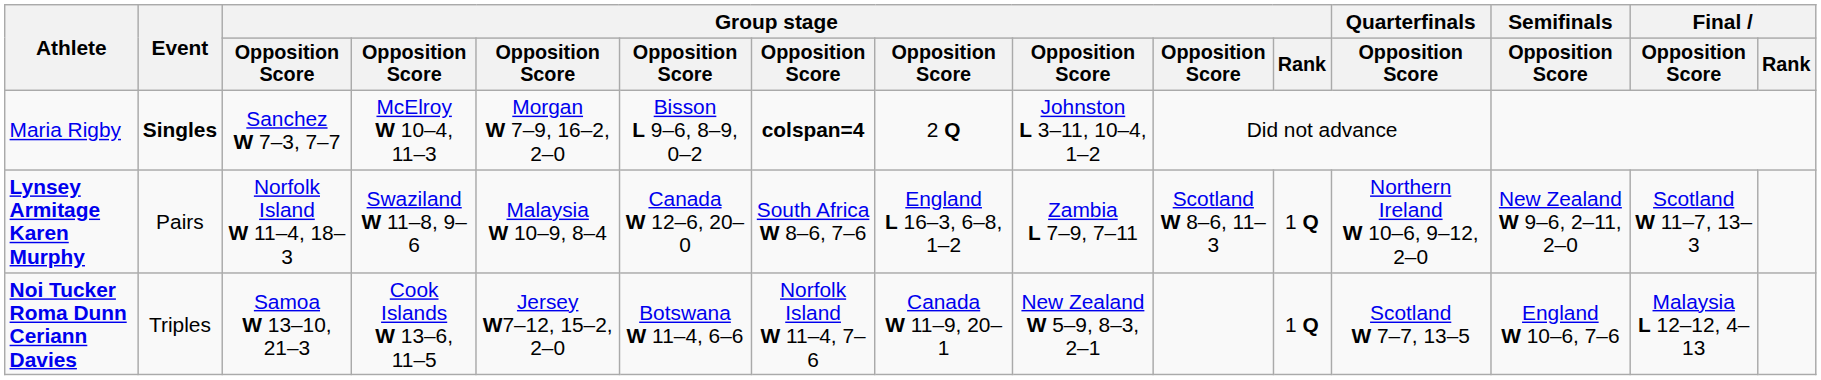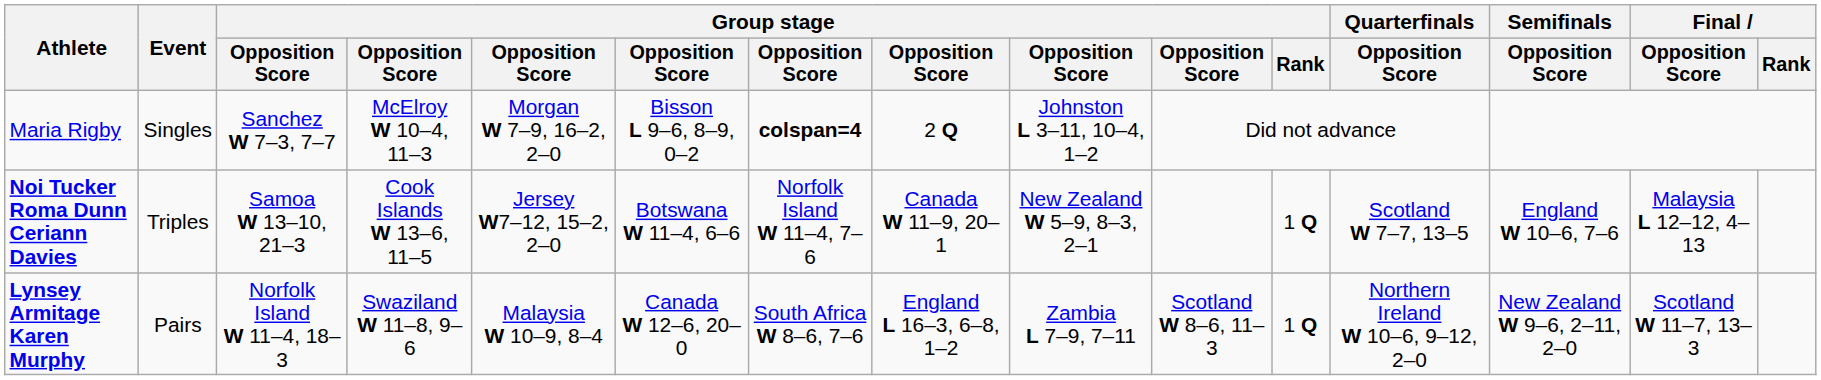(180, 131) bold -> (178, 131) normal
rows swapped: (55, 222) <-> (68, 324)
